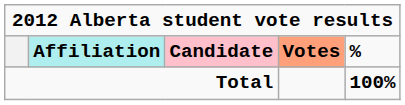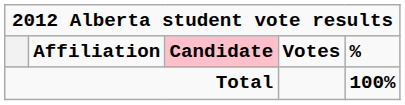(97, 52) paleturquoise background -> (97, 52) no background
(311, 52) lightsalmon background -> (311, 52) no background
